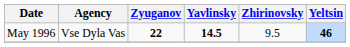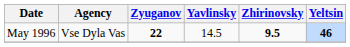(211, 32) bold -> (211, 32) normal
(272, 32) normal -> (272, 32) bold
